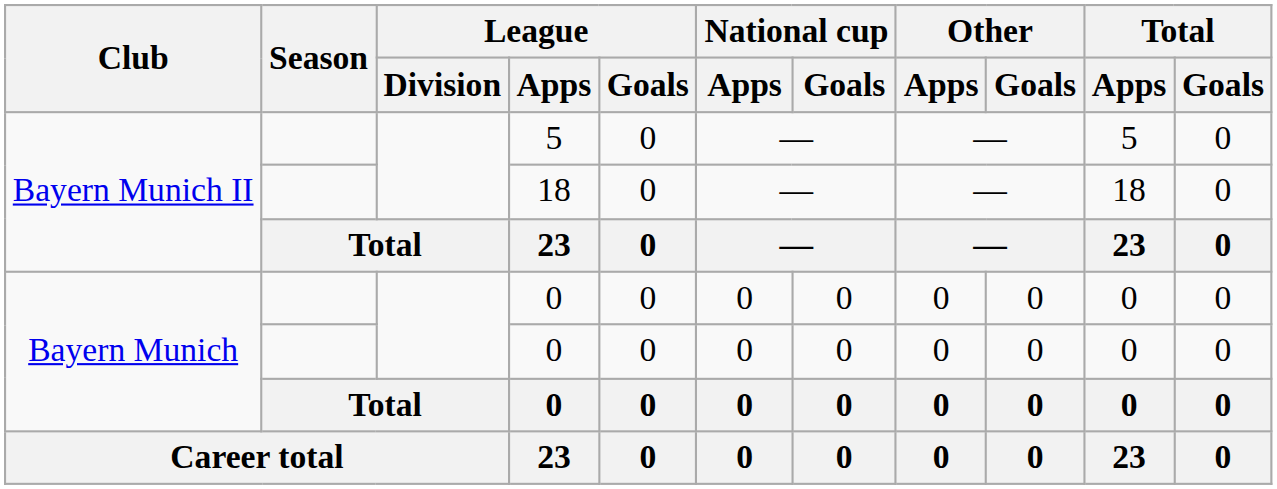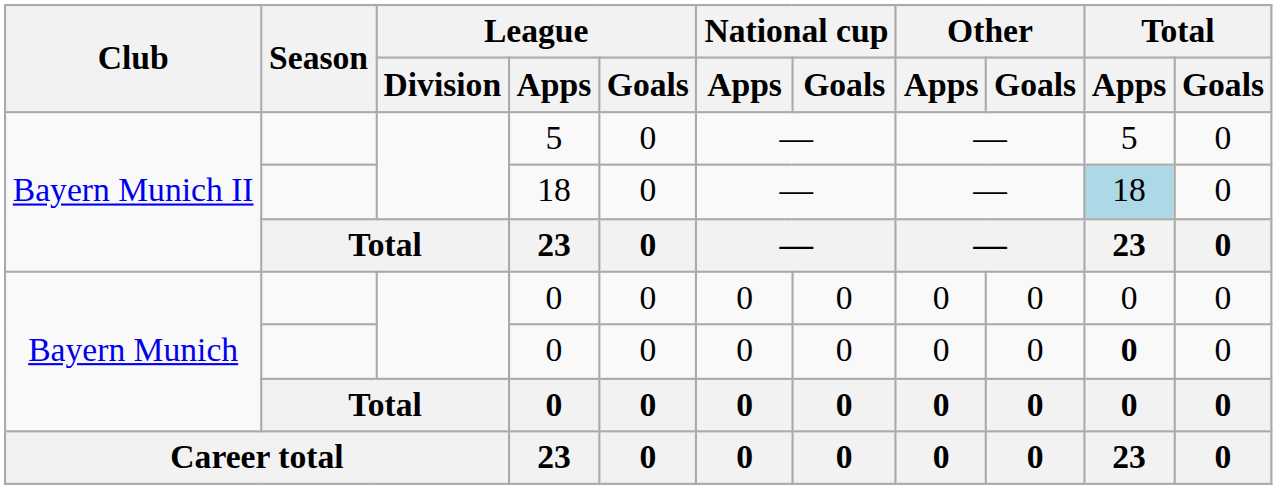(1129, 191) no background -> (1129, 191) lightblue background
(1129, 350) normal -> (1129, 350) bold
